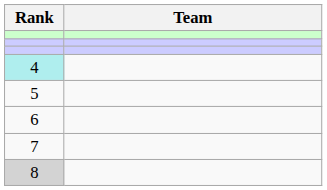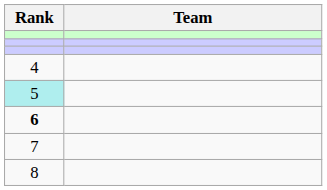(34, 67) paleturquoise background -> (34, 67) no background
(34, 93) no background -> (34, 93) paleturquoise background
(34, 119) normal -> (34, 119) bold
(34, 172) lightgrey background -> (34, 172) no background
